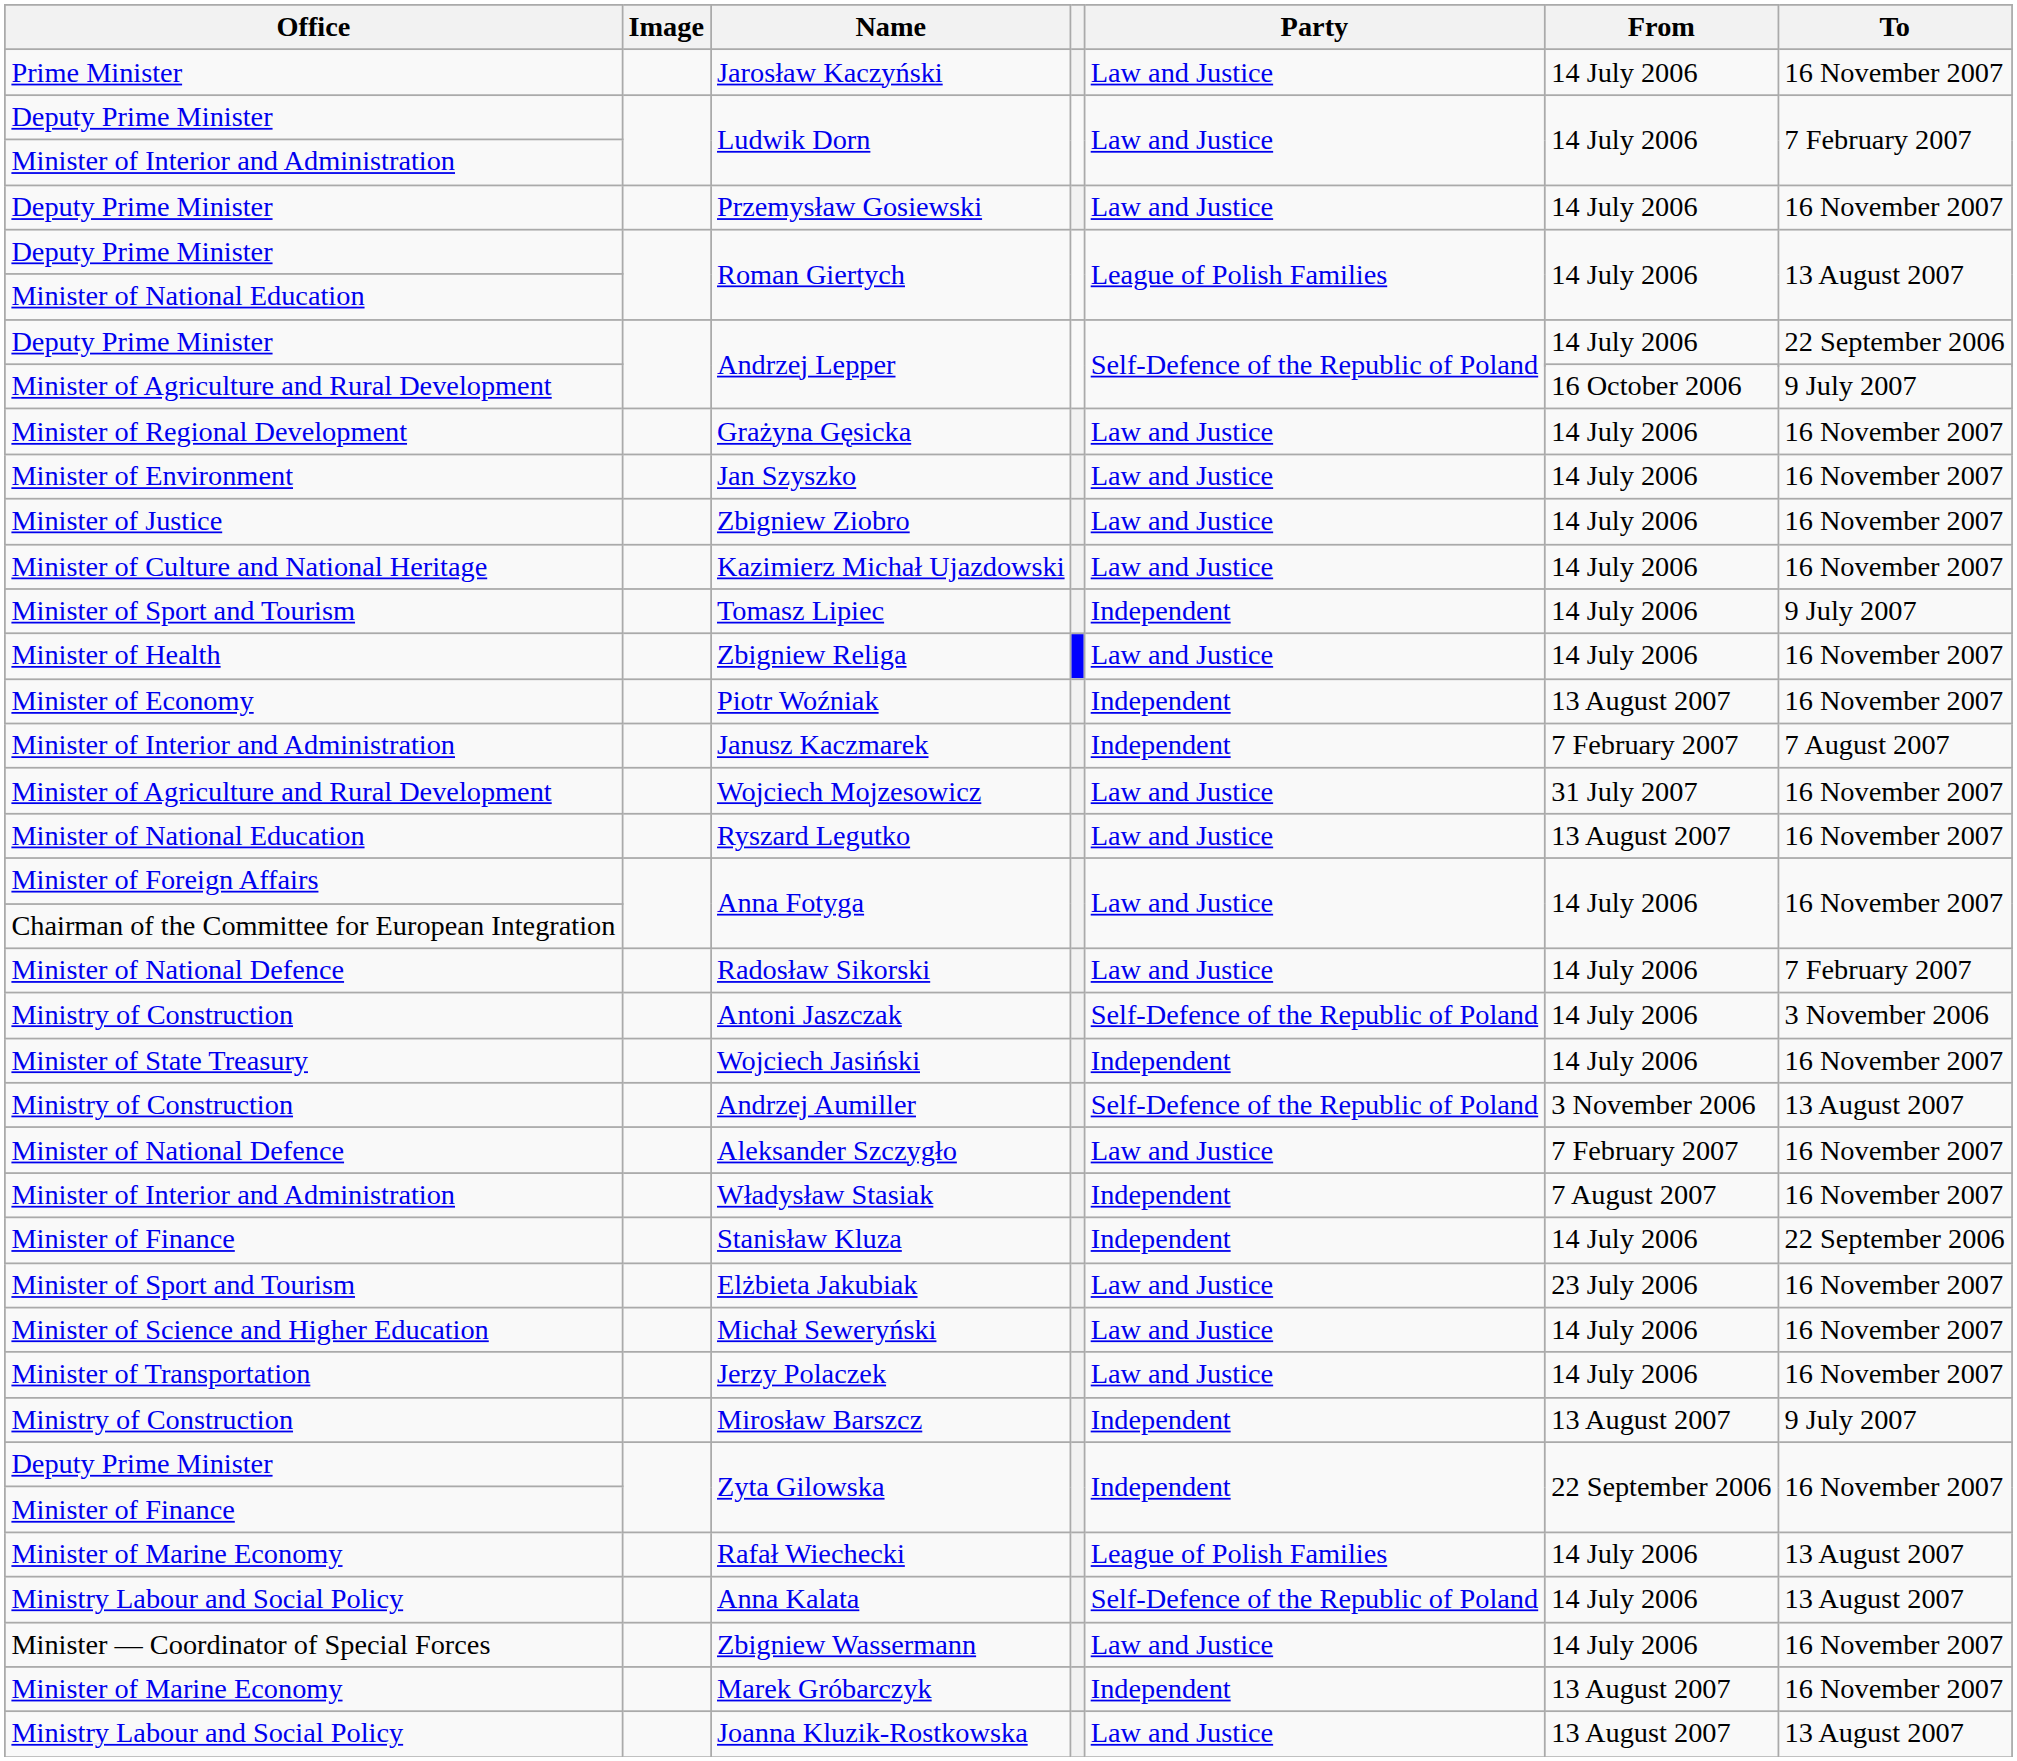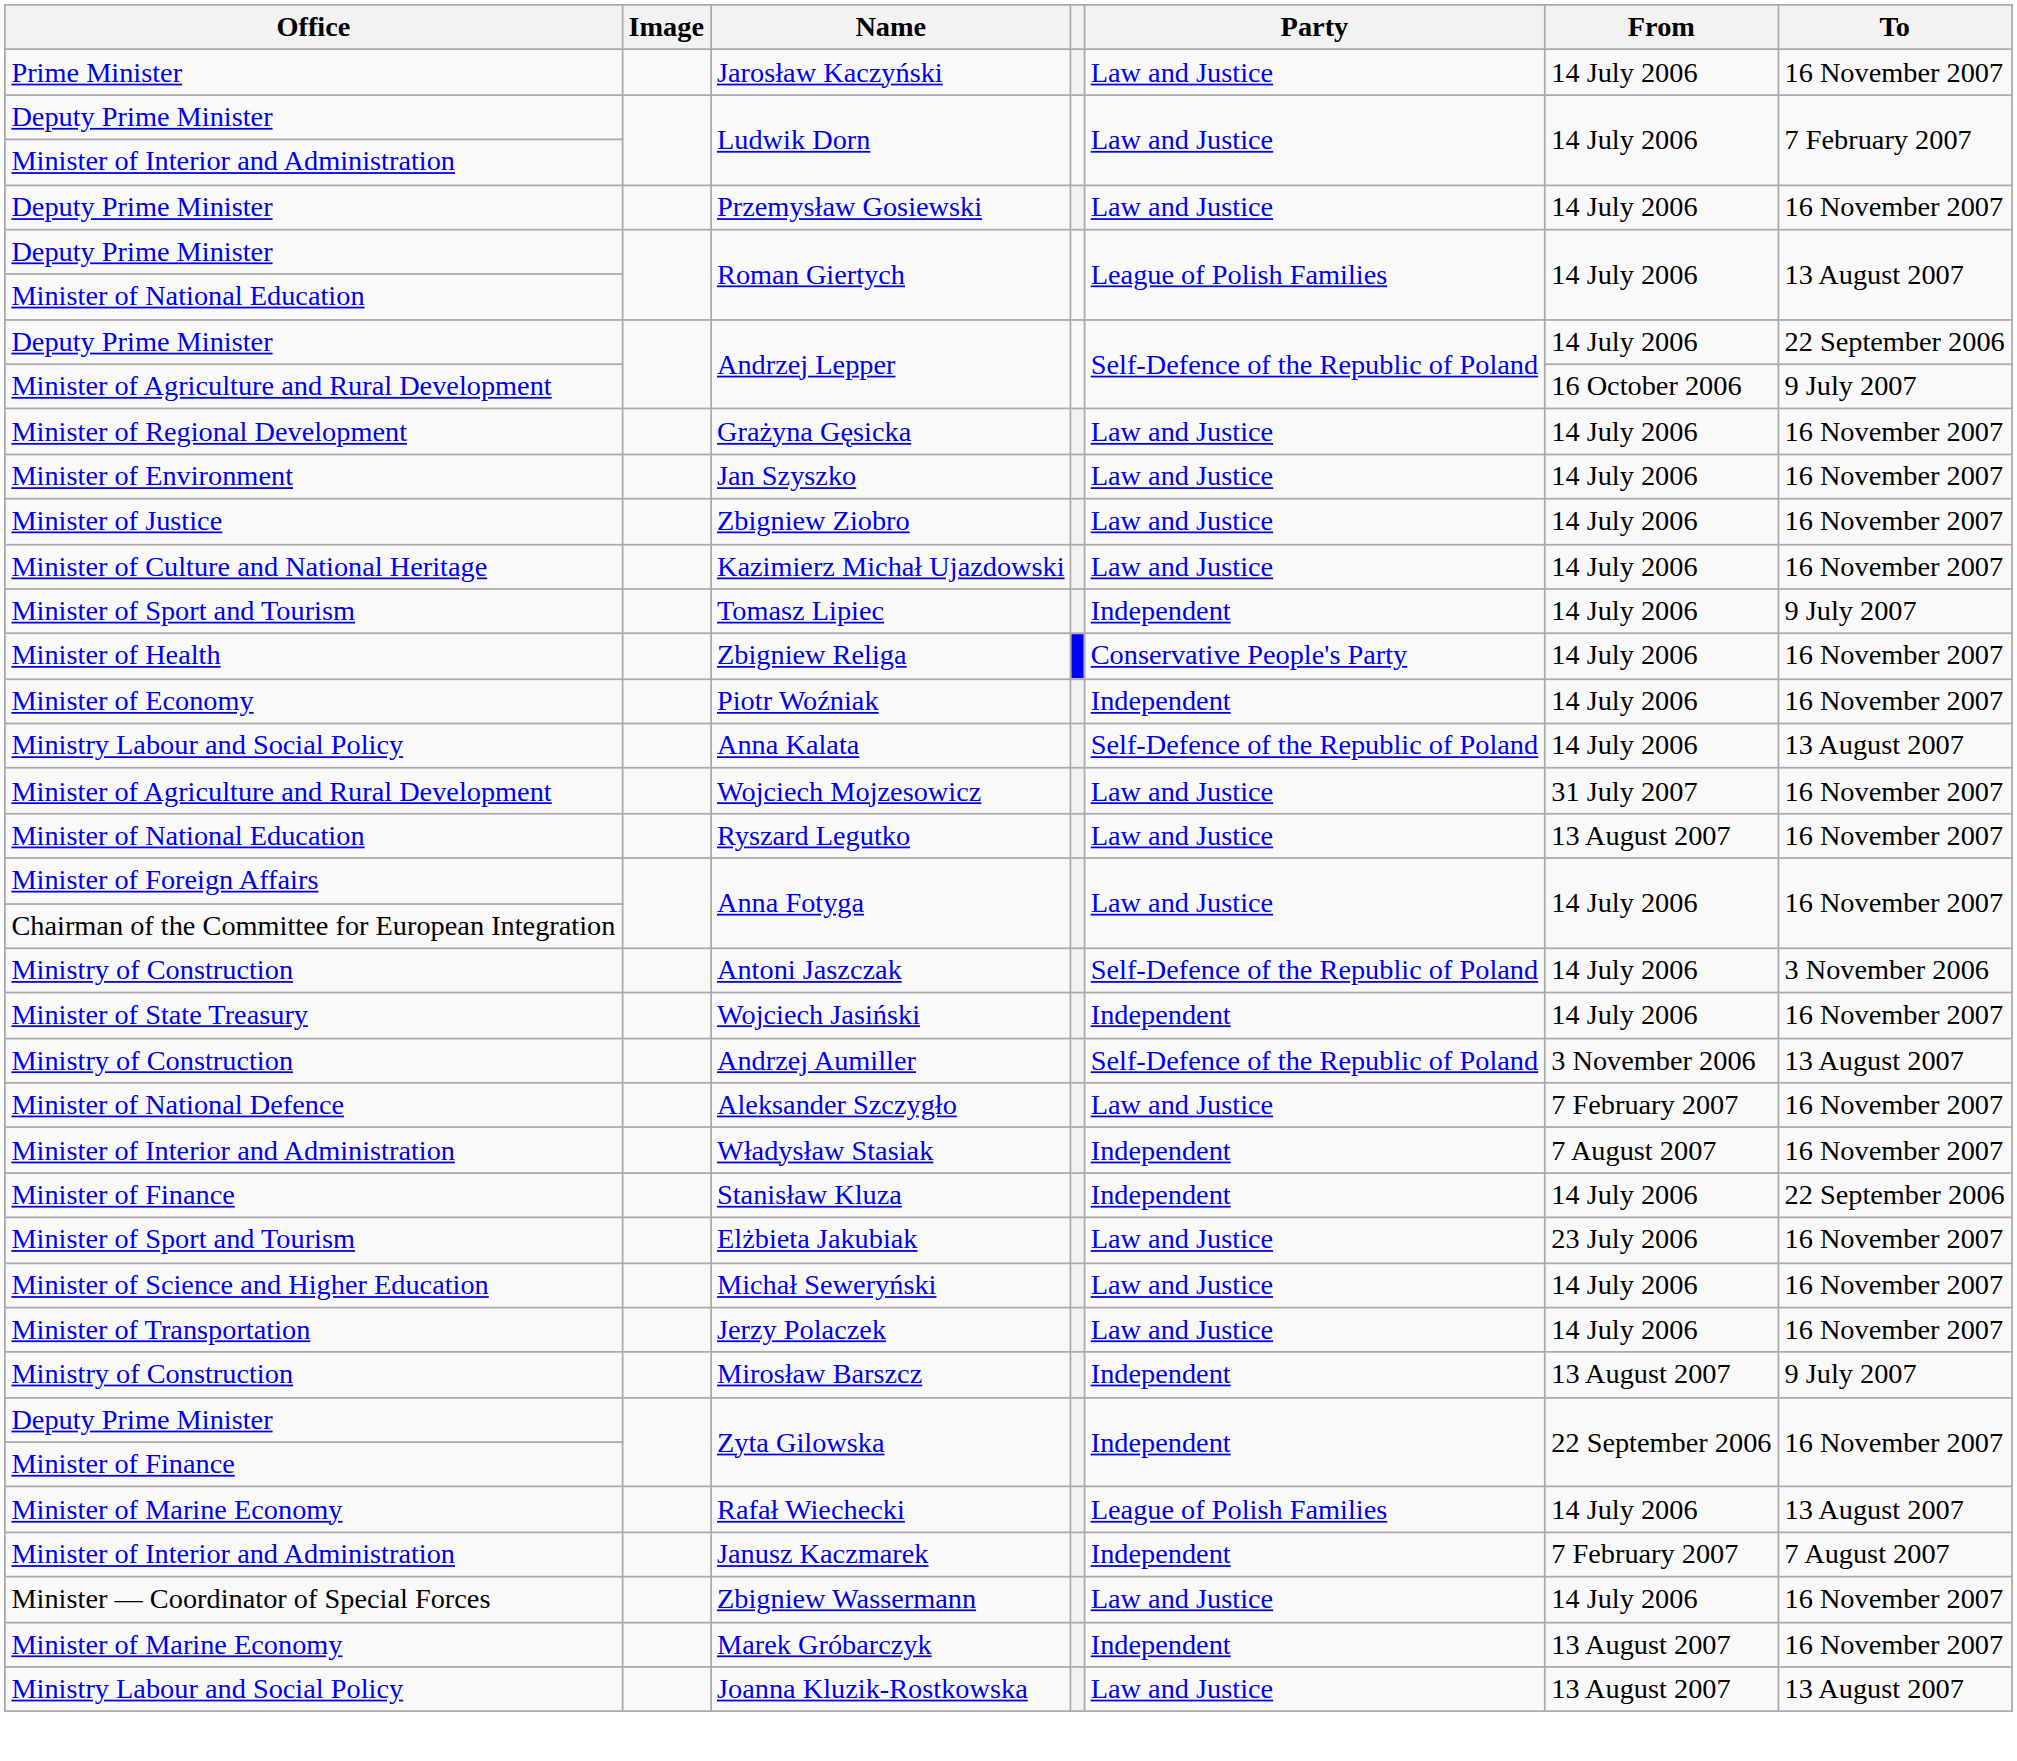(1182, 655) Law and Justice -> (1249, 655) Conservative People's Party
(1641, 700) 13 August 2007 -> (1624, 700) 14 July 2006
rows swapped: (233, 745) <-> (207, 1598)
- row: (178, 970)
